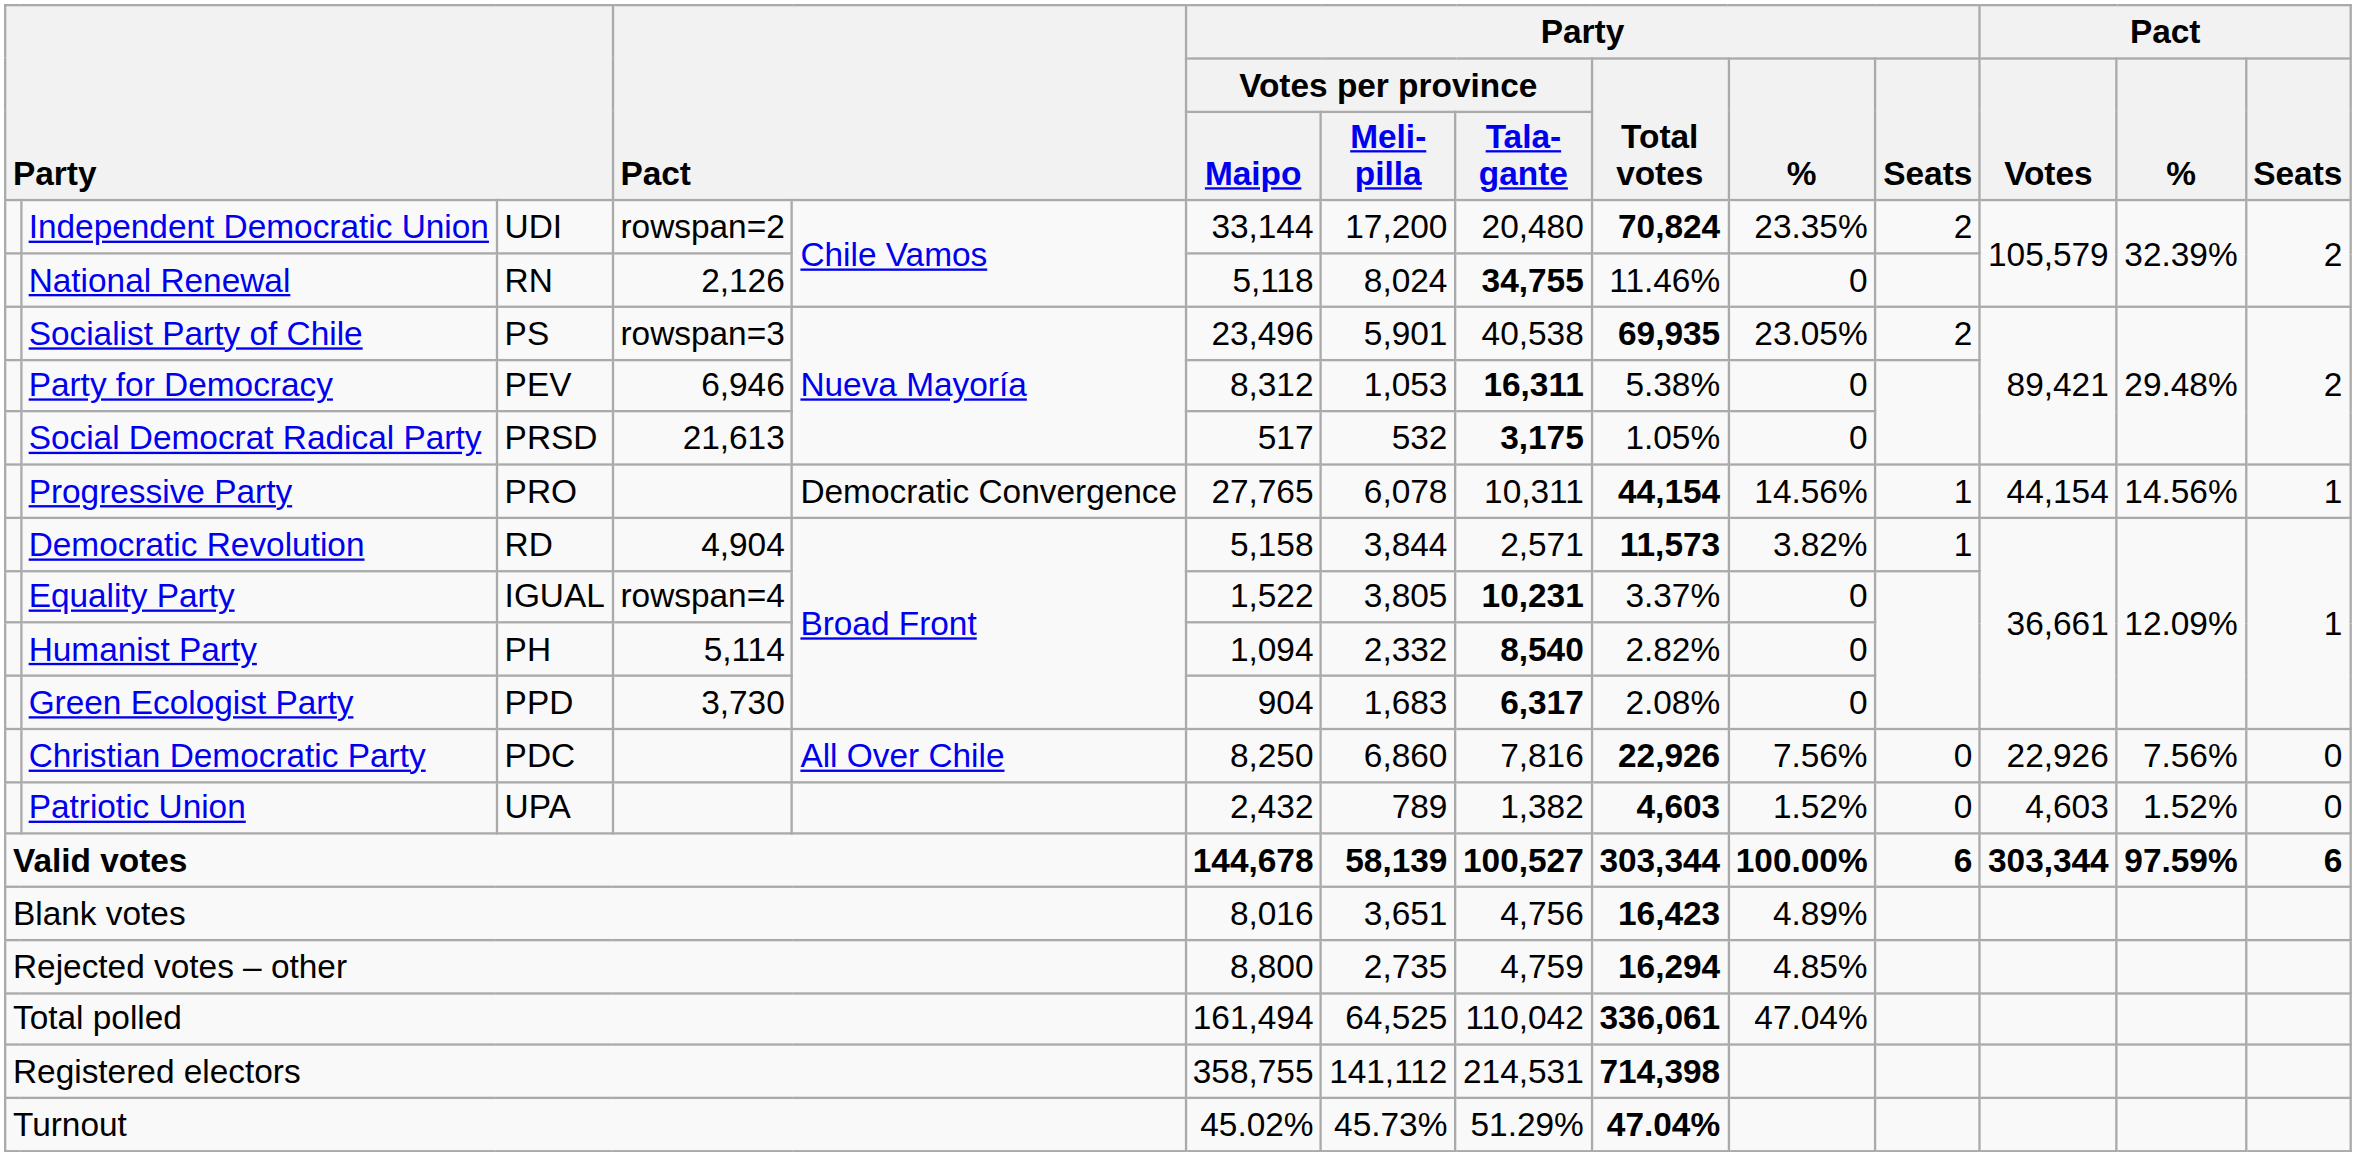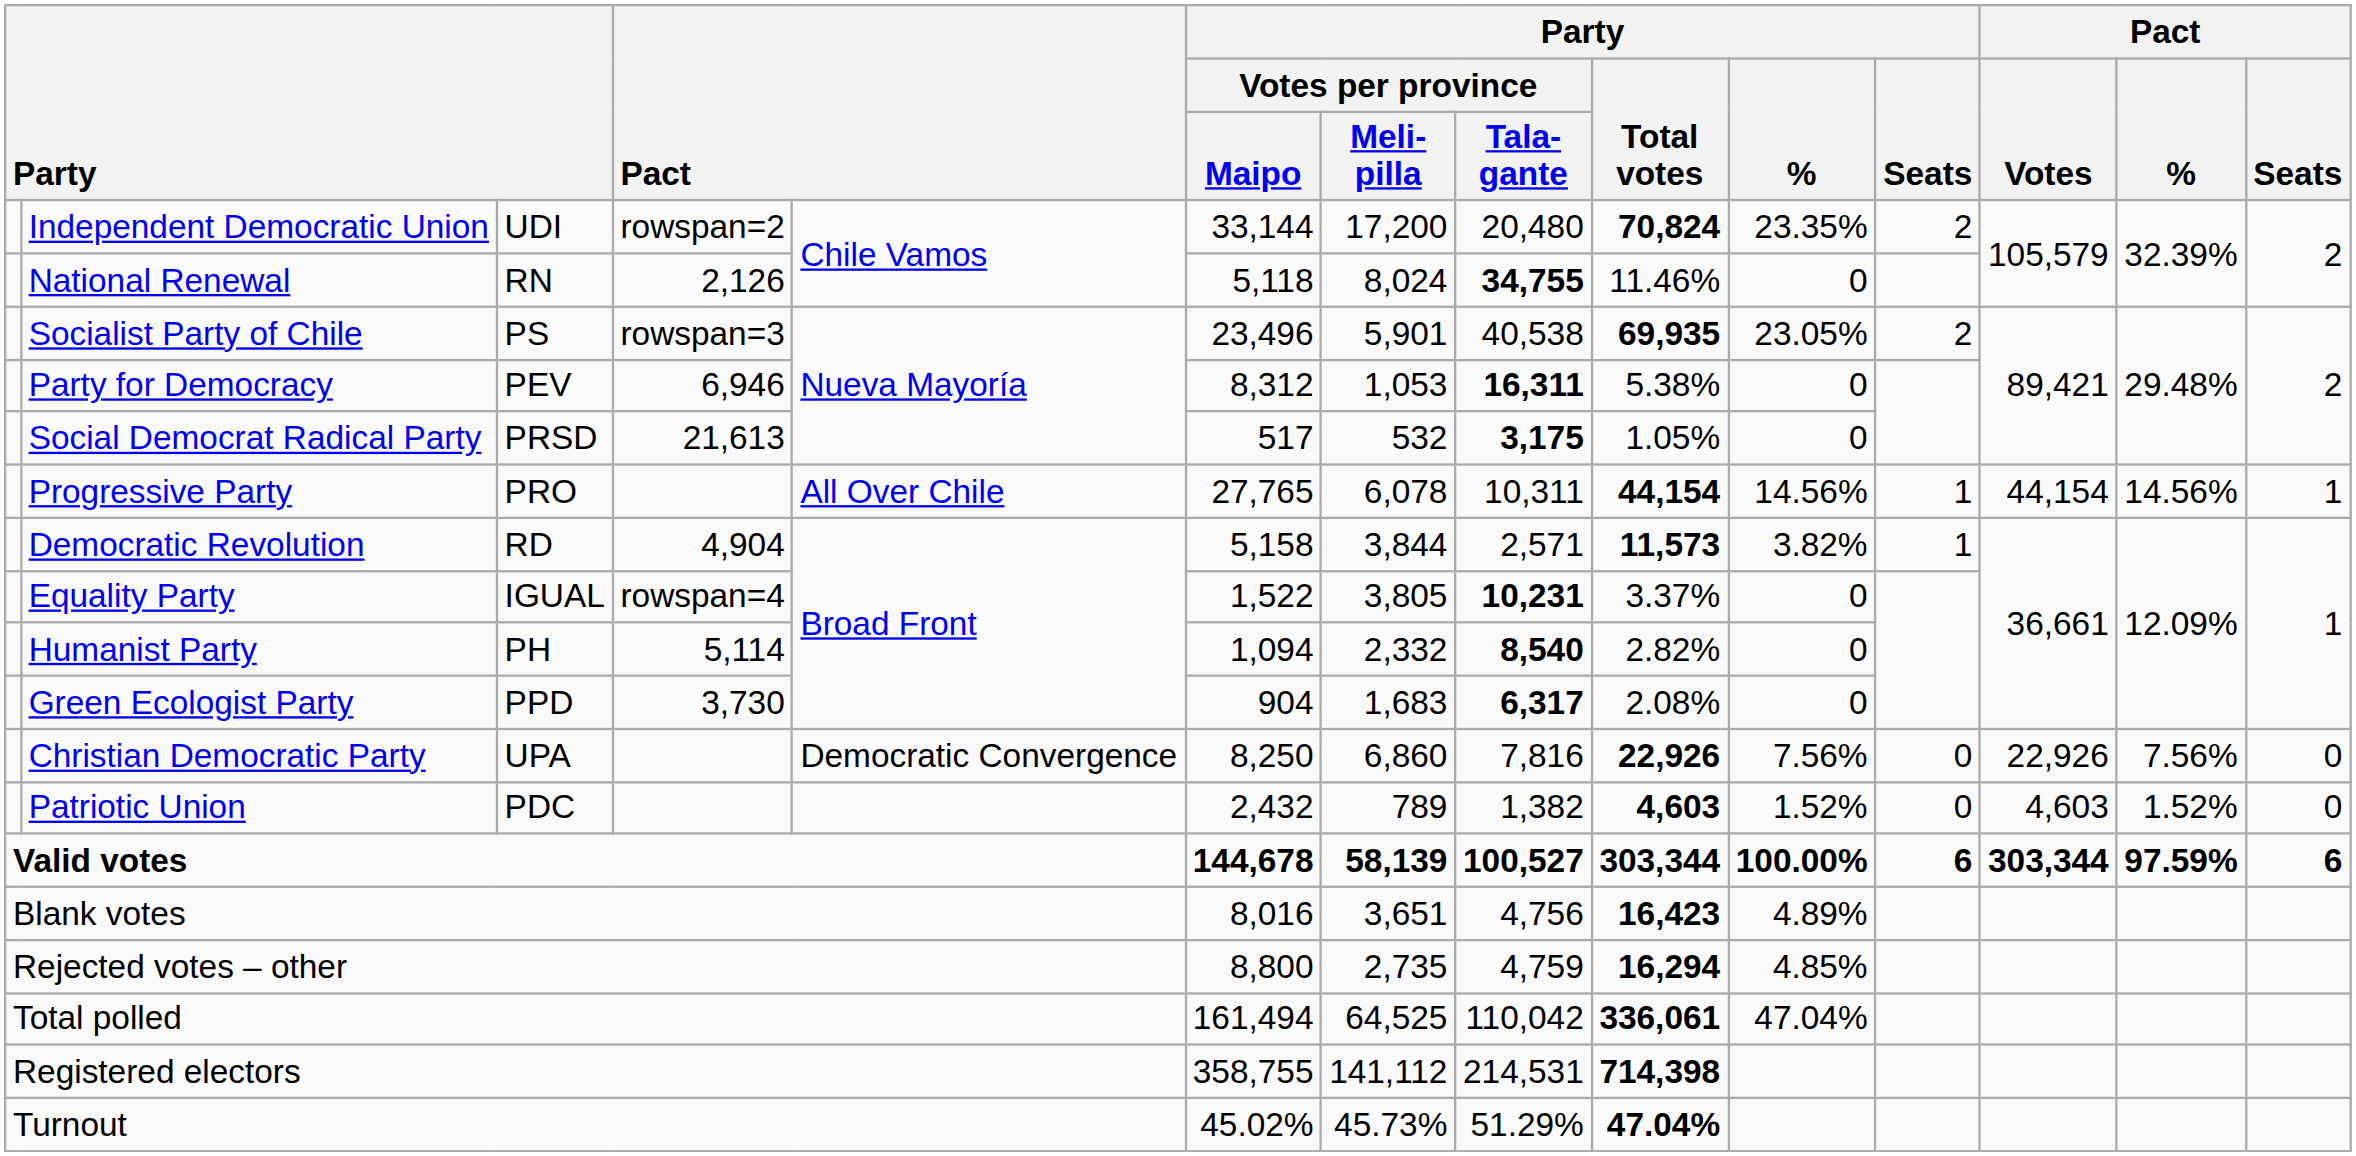(989, 491) Democratic Convergence -> (902, 491) All Over Chile
(540, 755) PDC -> (538, 755) UPA
(902, 755) All Over Chile -> (989, 755) Democratic Convergence
(538, 808) UPA -> (540, 808) PDC
